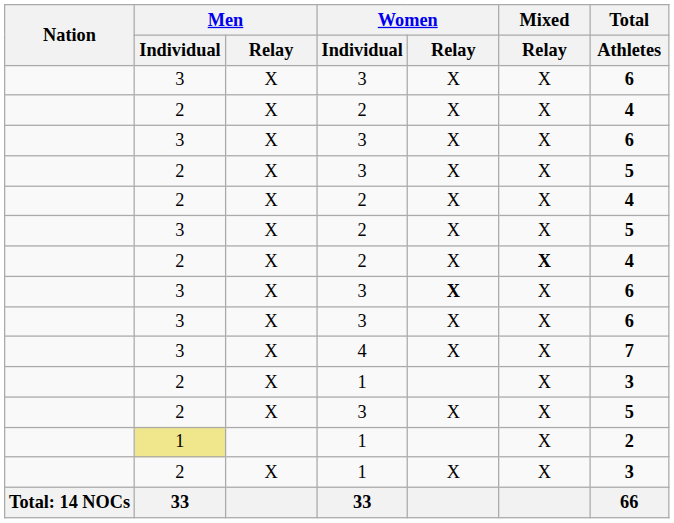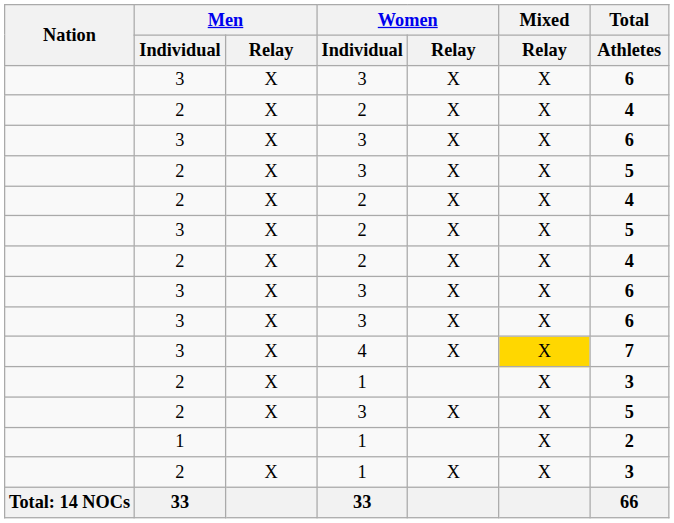(544, 261) bold -> (544, 261) normal
(453, 291) bold -> (453, 291) normal
(544, 351) no background -> (544, 351) gold background
(180, 442) khaki background -> (180, 442) no background
